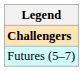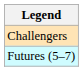(39, 35) bold -> (37, 35) normal
